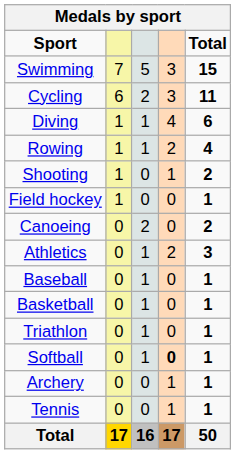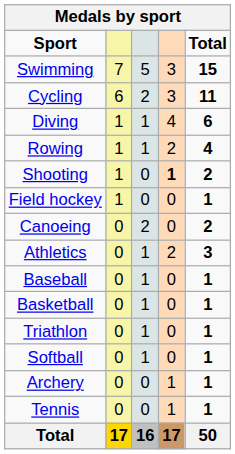(171, 174) normal -> (171, 174) bold
(171, 357) bold -> (171, 357) normal
